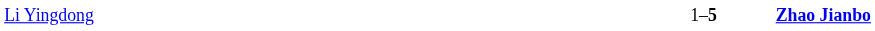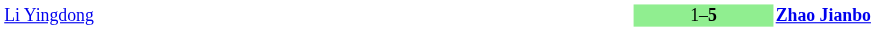(704, 15) no background -> (704, 15) lightgreen background
